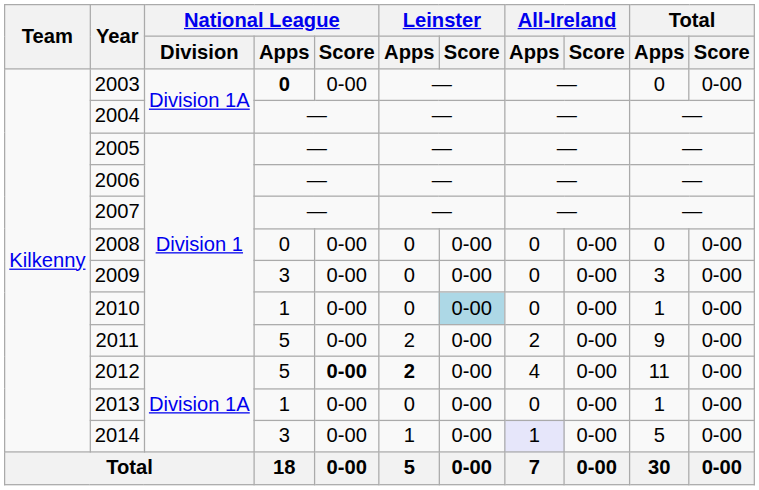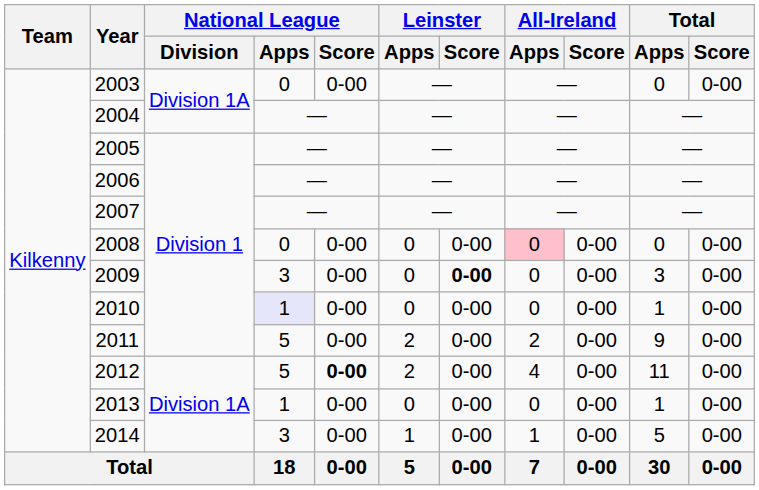(284, 84) bold -> (284, 84) normal
(534, 244) no background -> (534, 244) pink background
(472, 276) normal -> (472, 276) bold
(284, 308) no background -> (284, 308) lavender background
(472, 308) lightblue background -> (472, 308) no background
(409, 372) bold -> (409, 372) normal
(534, 436) lavender background -> (534, 436) no background
